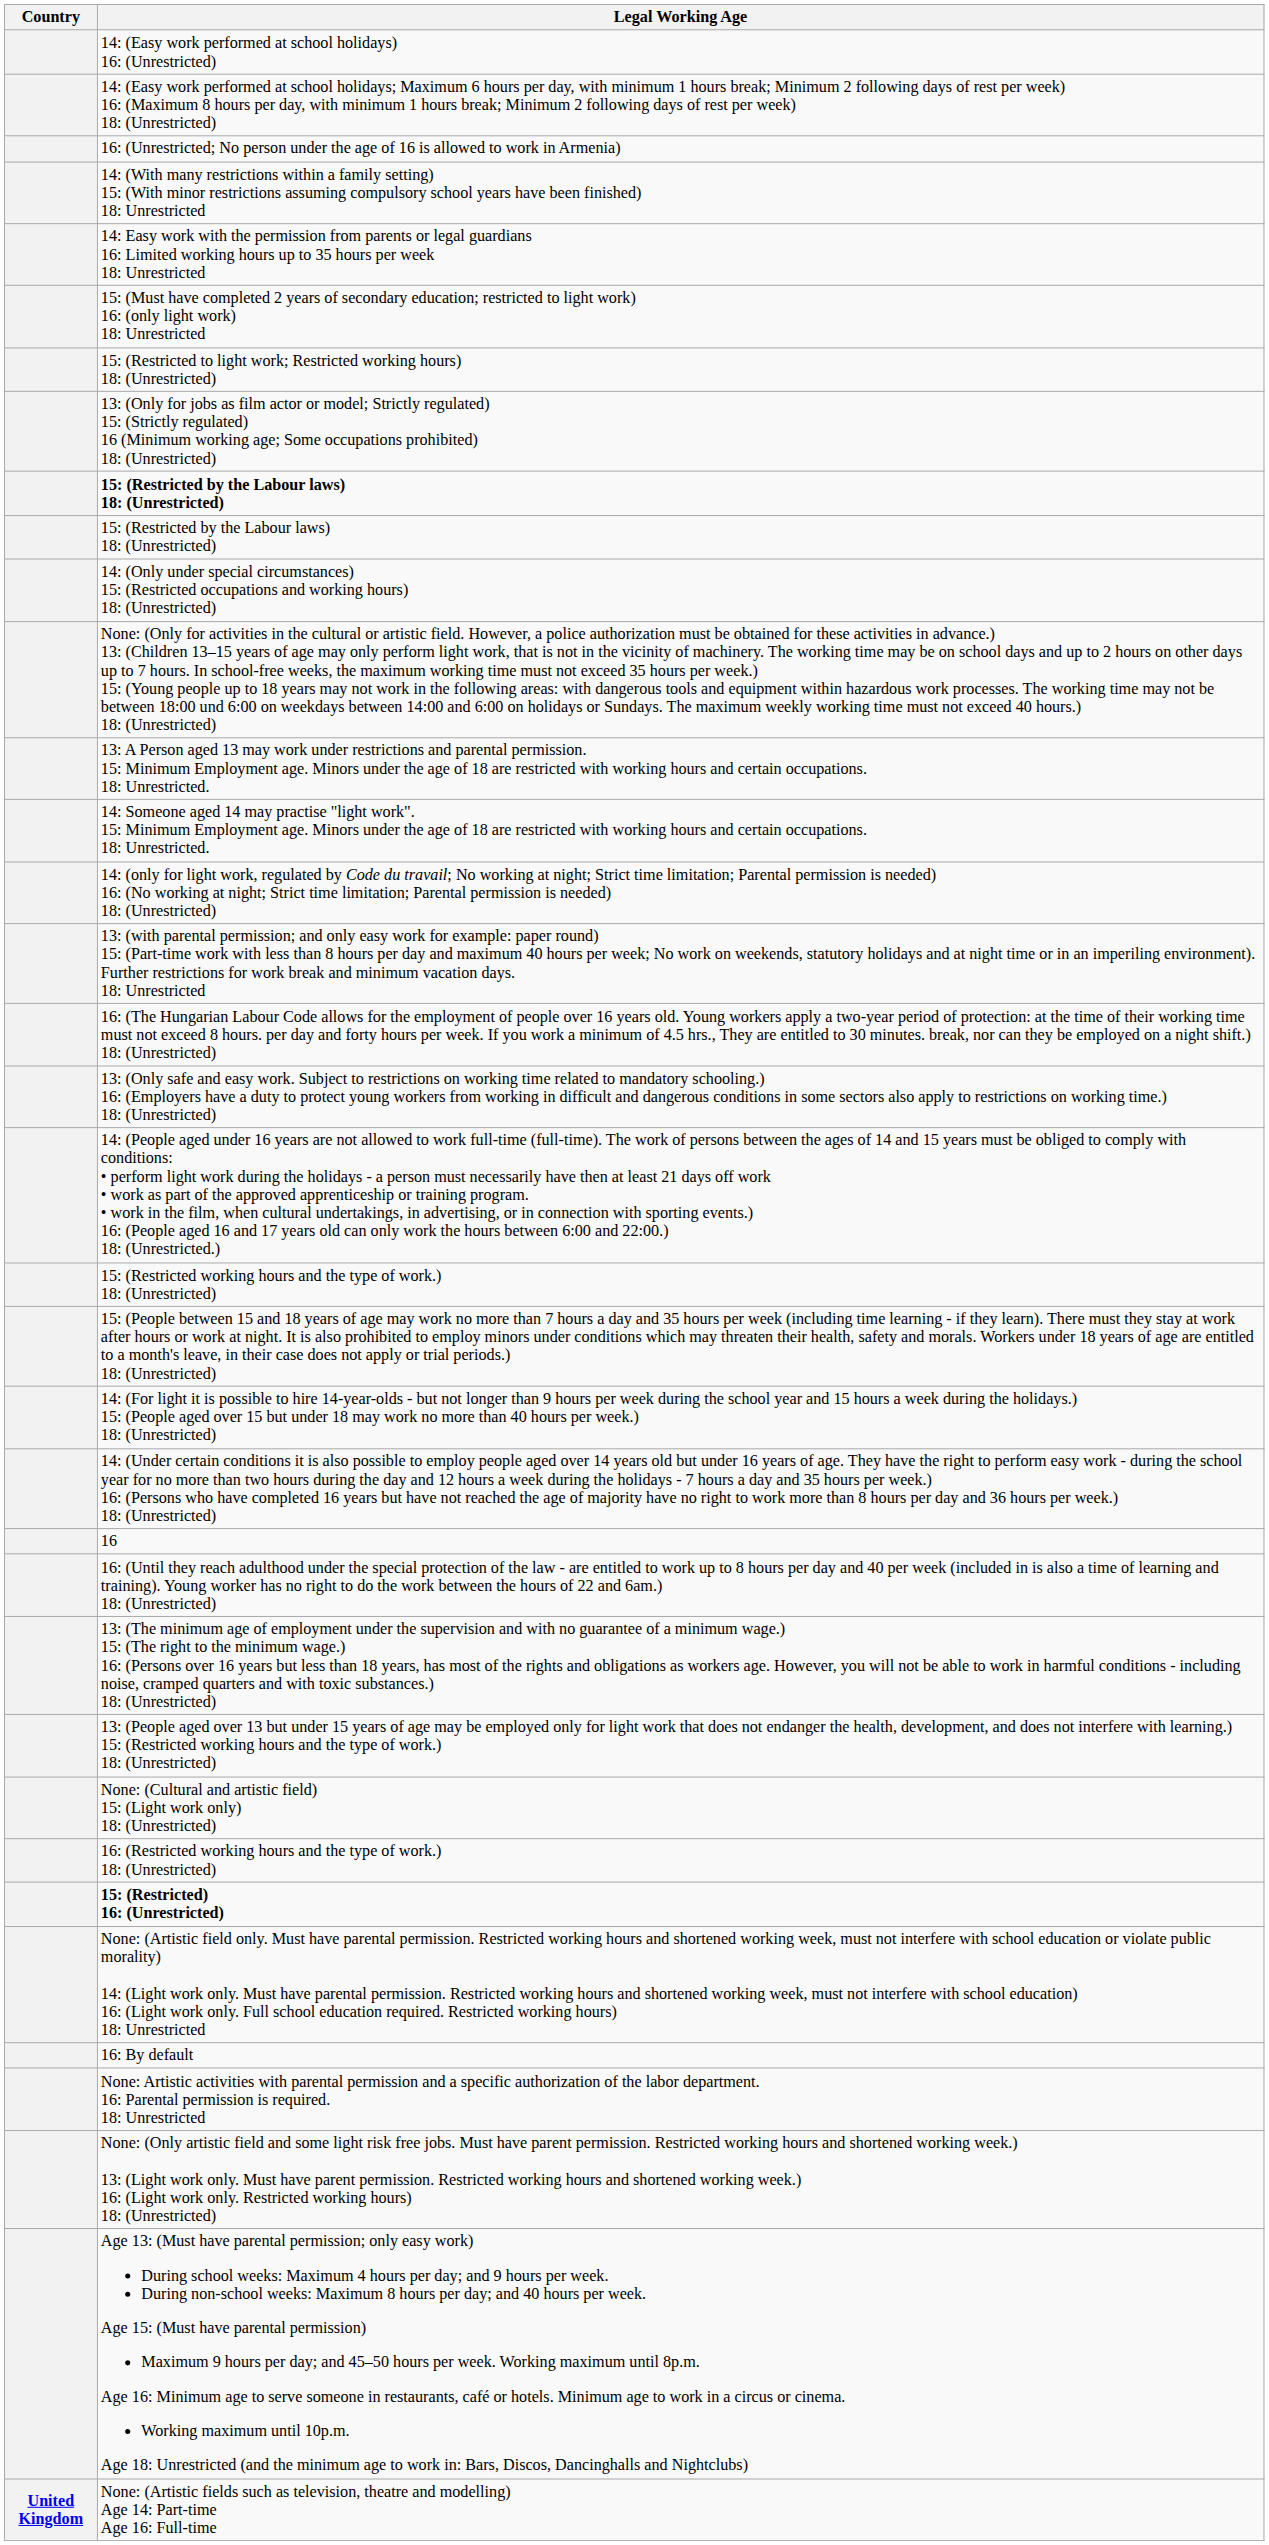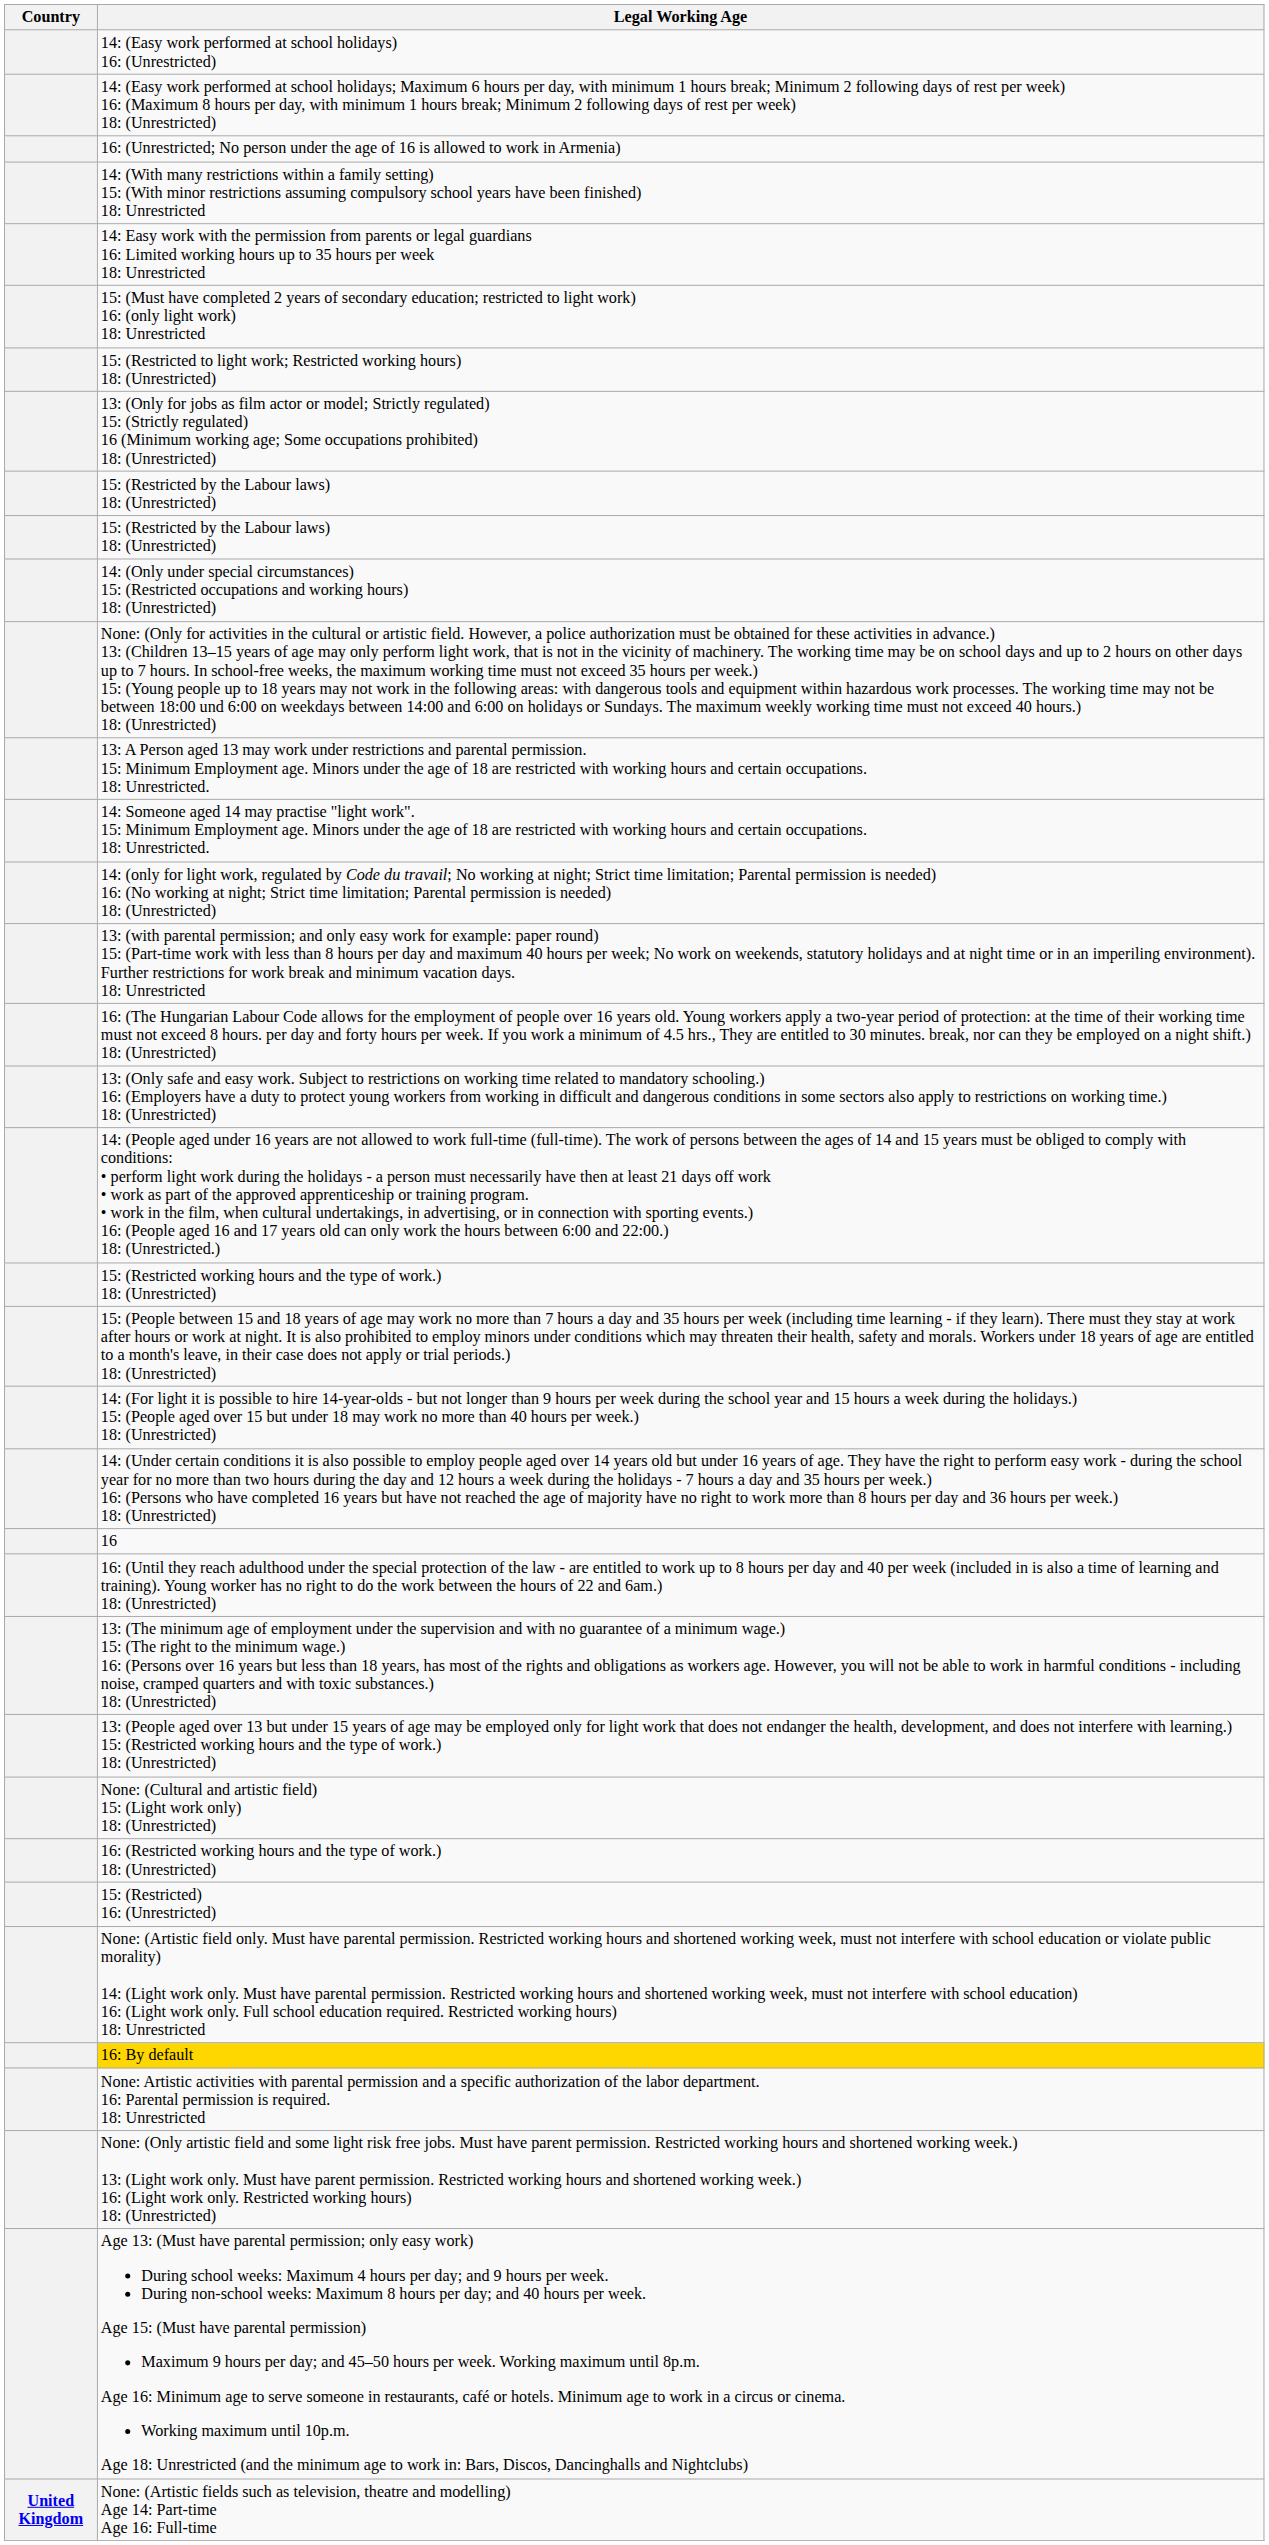(223, 493) bold -> (216, 493) normal
(162, 1904) bold -> (159, 1904) normal
(147, 2055) no background -> (147, 2055) gold background
